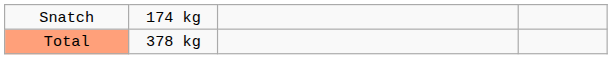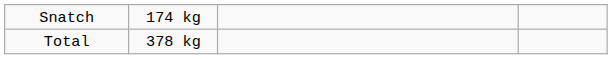(67, 42) lightsalmon background -> (67, 42) no background
